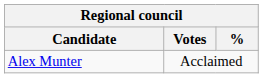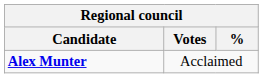(45, 61) normal -> (47, 61) bold
